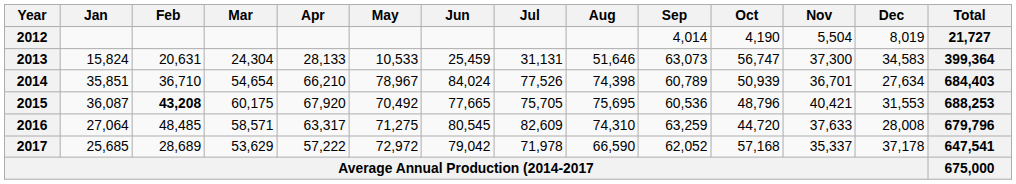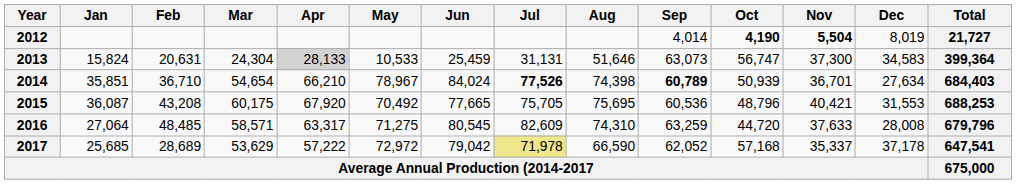(762, 38) normal -> (762, 38) bold
(835, 38) normal -> (835, 38) bold
(325, 59) no background -> (325, 59) lightgrey background
(542, 81) normal -> (542, 81) bold
(686, 81) normal -> (686, 81) bold
(180, 103) bold -> (180, 103) normal
(542, 147) no background -> (542, 147) khaki background
